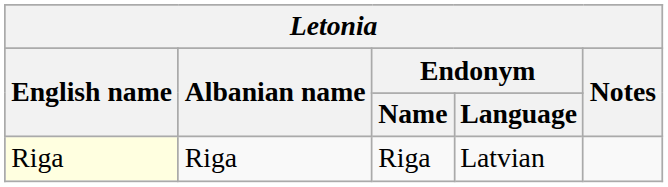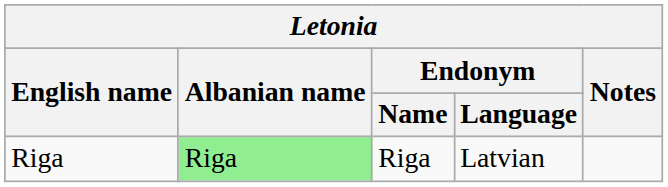(37, 158) lightyellow background -> (37, 158) no background
(211, 158) no background -> (211, 158) lightgreen background
